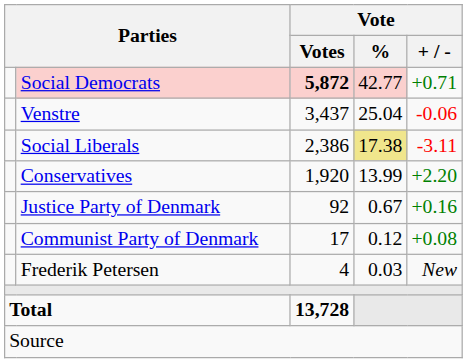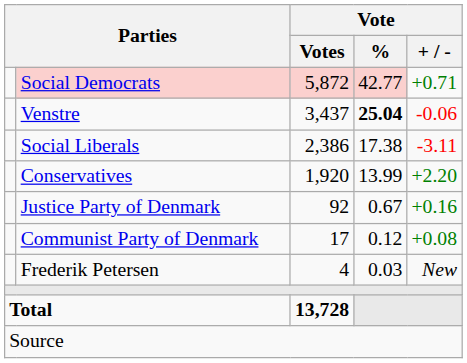(327, 82) bold -> (327, 82) normal
(380, 113) normal -> (380, 113) bold
(380, 144) khaki background -> (380, 144) no background
